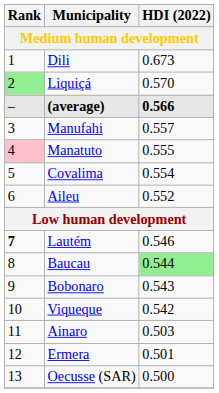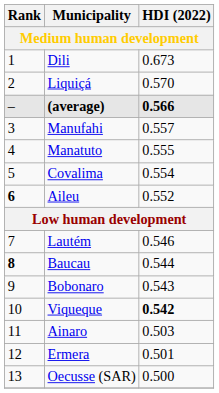(11, 83) lightgreen background -> (11, 83) no background
(11, 151) pink background -> (11, 151) no background
(11, 196) normal -> (11, 196) bold
(11, 241) bold -> (11, 241) normal
(11, 264) normal -> (11, 264) bold
(158, 264) lightgreen background -> (158, 264) no background
(158, 309) normal -> (158, 309) bold
